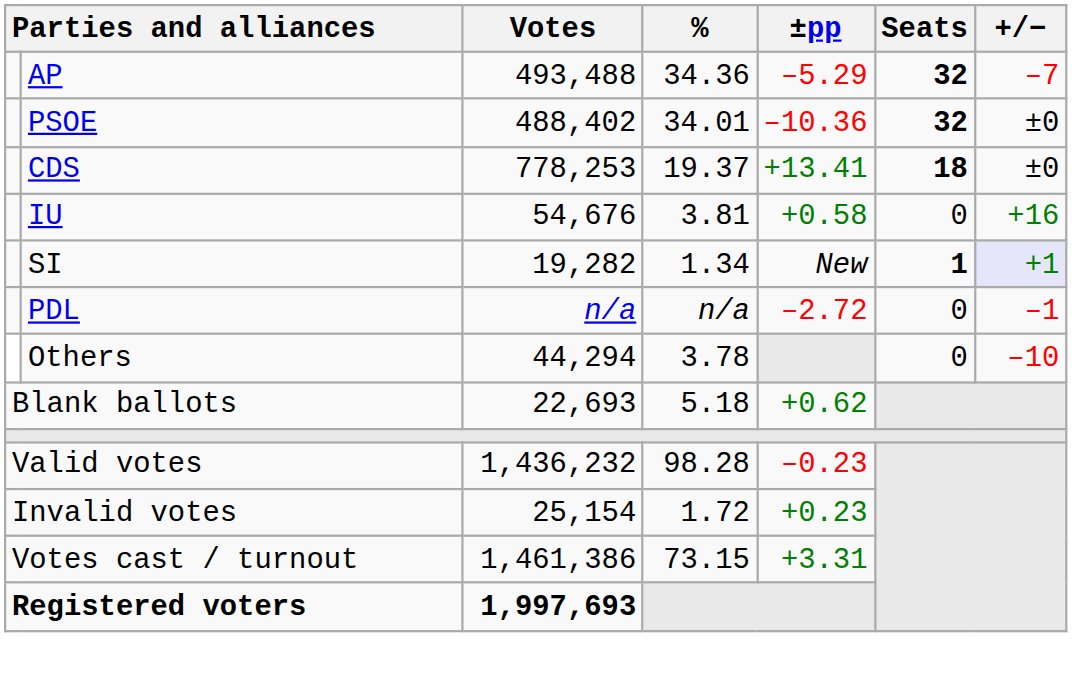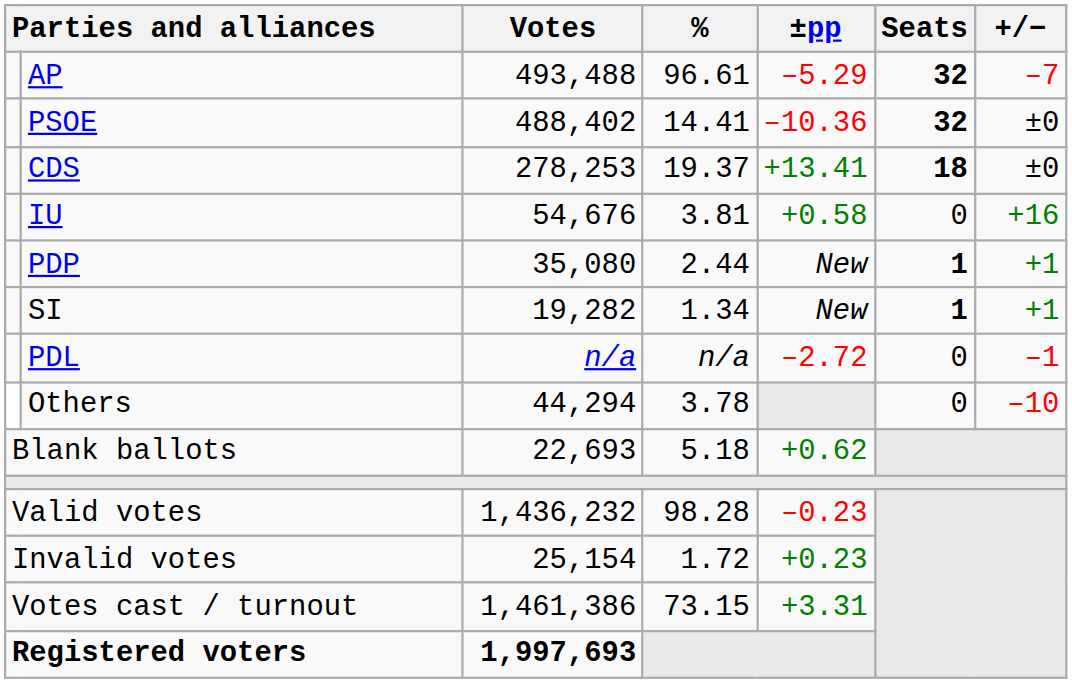(707, 76) 34.36 -> (707, 76) 96.61
(707, 123) 34.01 -> (707, 123) 14.41
(576, 170) 778,253 -> (576, 170) 278,253
+ row: (54, 264)
(1042, 264) lavender background -> (1042, 311) no background
